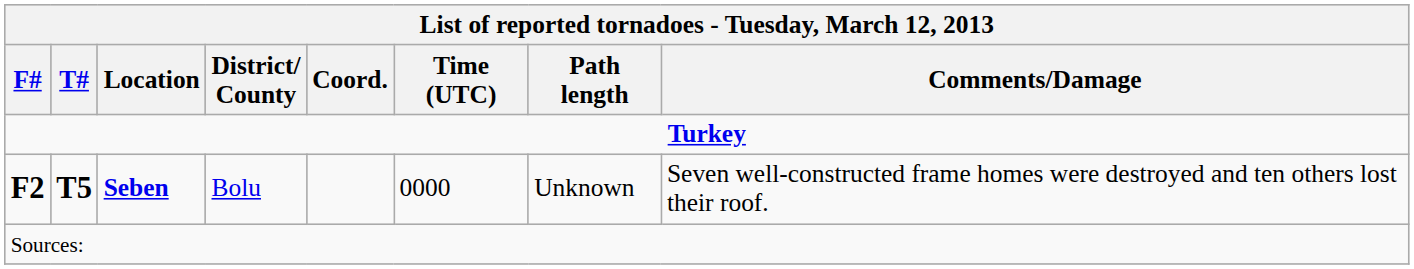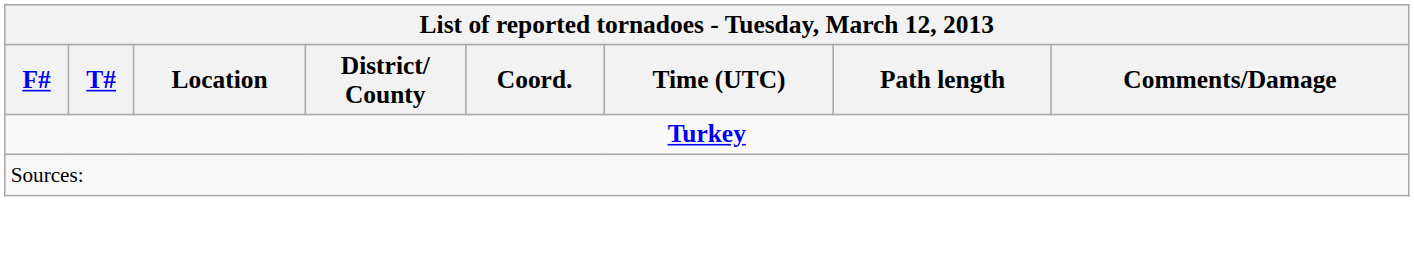- row: (28, 188)
